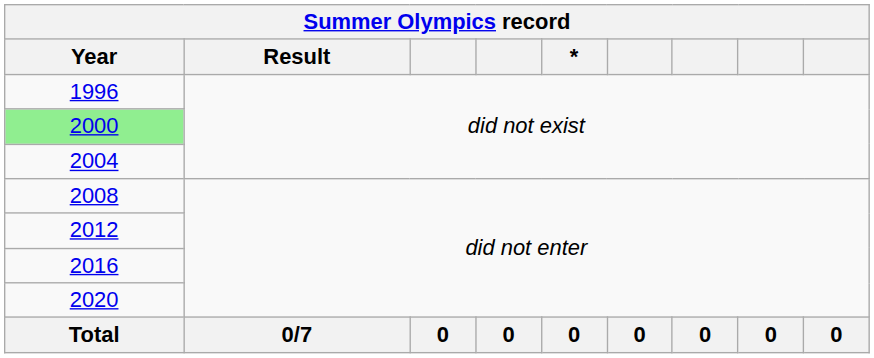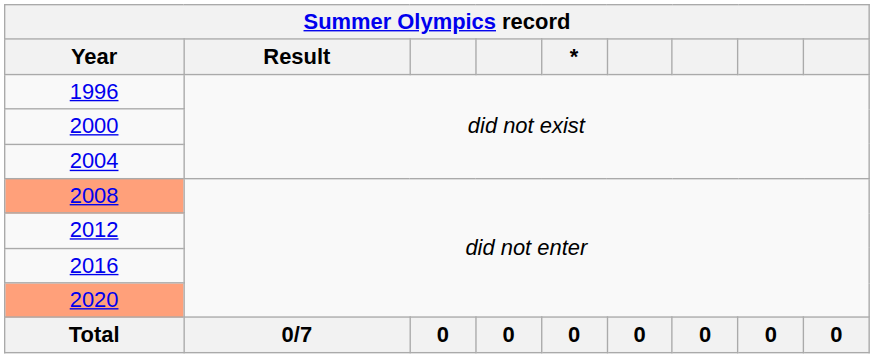(94, 126) lightgreen background -> (94, 126) no background
(94, 195) no background -> (94, 195) lightsalmon background
(94, 299) no background -> (94, 299) lightsalmon background
